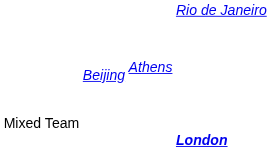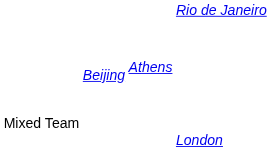(202, 140) bold -> (199, 140) normal
